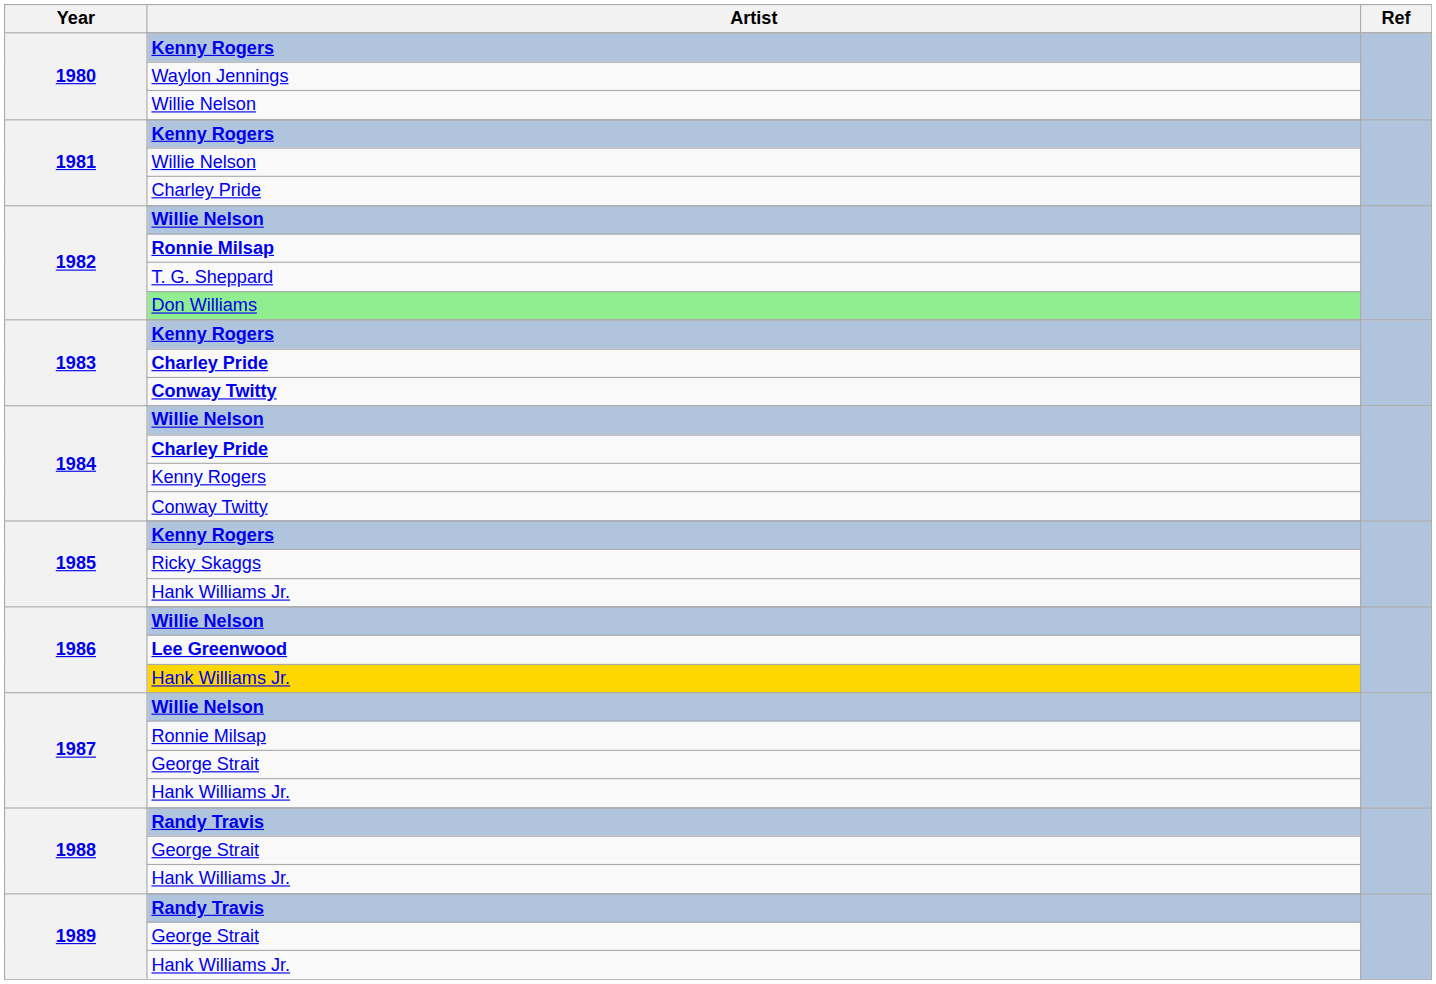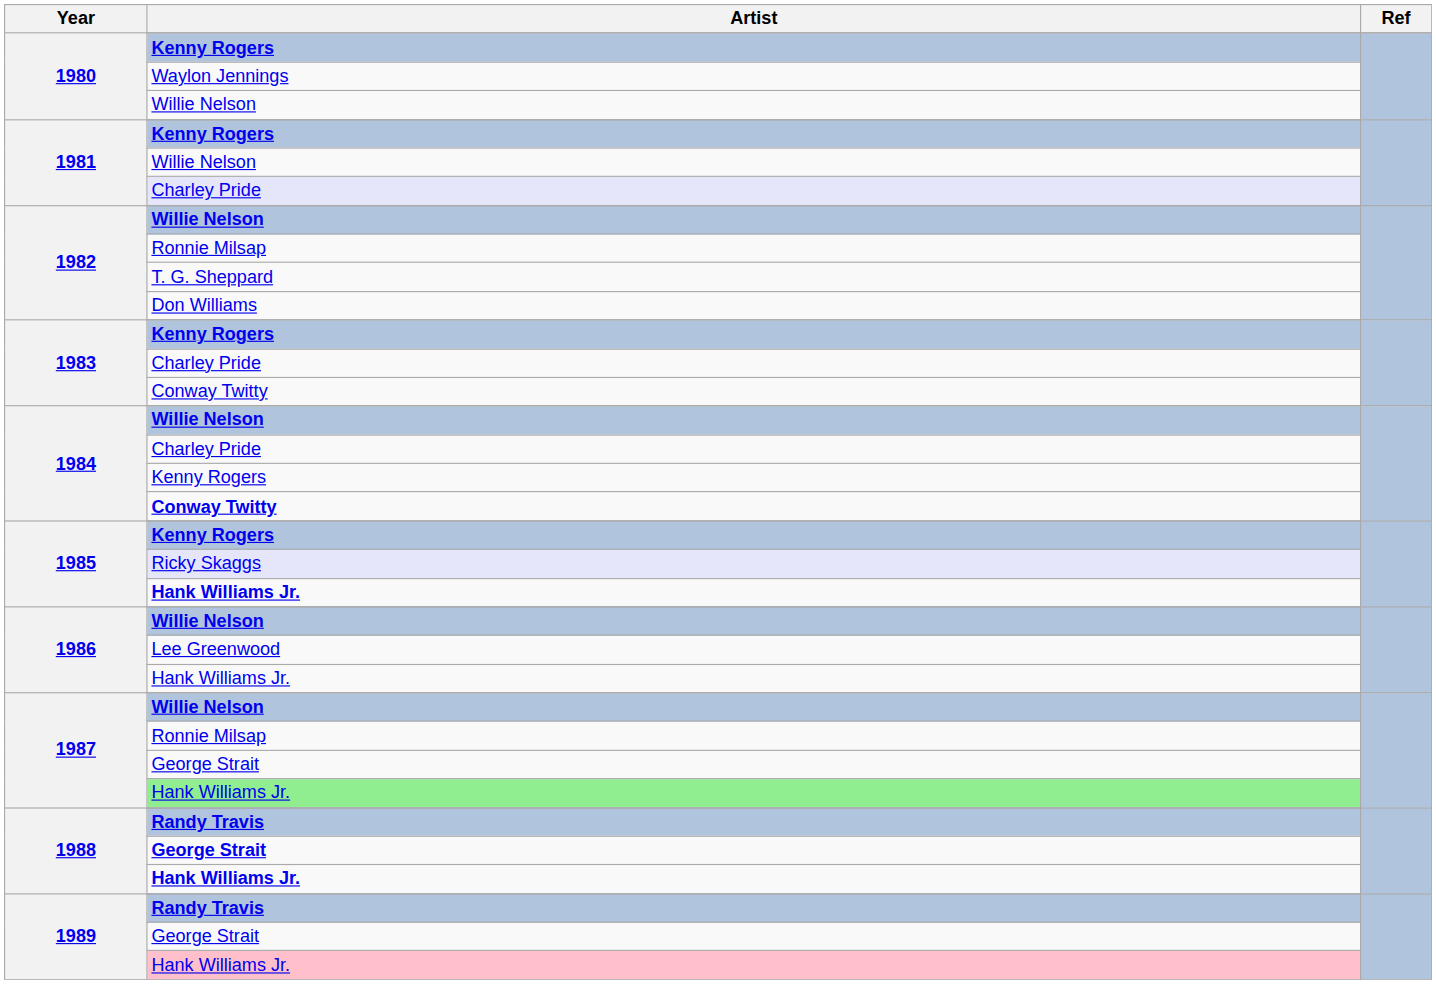(206, 190) no background -> (206, 190) lavender background
(213, 248) bold -> (209, 248) normal
(204, 305) lightgreen background -> (204, 305) no background
(210, 362) bold -> (206, 362) normal
(214, 391) bold -> (210, 391) normal
(210, 448) bold -> (206, 448) normal
(210, 506) normal -> (214, 506) bold
(206, 563) no background -> (206, 563) lavender background
(221, 592) normal -> (226, 592) bold
(219, 649) bold -> (216, 649) normal
(221, 678) gold background -> (221, 678) no background
(221, 793) no background -> (221, 793) lightgreen background
(205, 850) normal -> (209, 850) bold
(221, 879) normal -> (226, 879) bold
(221, 965) no background -> (221, 965) pink background
